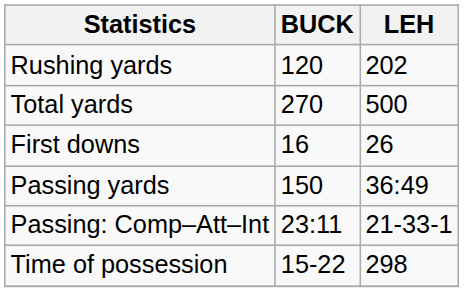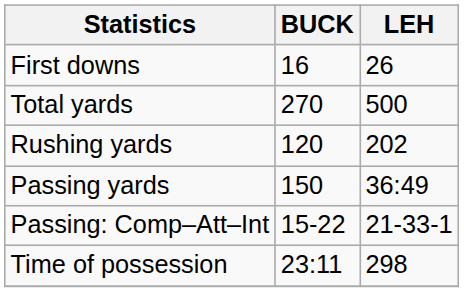rows swapped: (75, 145) <-> (91, 64)
(312, 225) 23:11 -> (313, 225) 15-22
(313, 265) 15-22 -> (312, 265) 23:11
